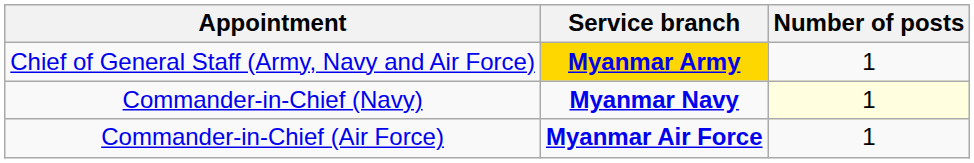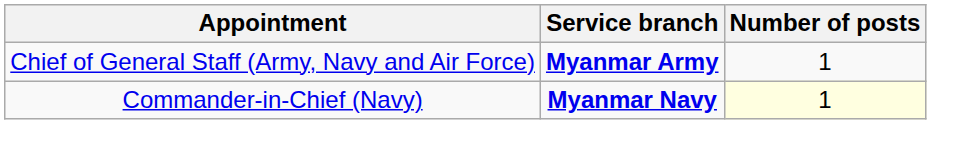(654, 61) gold background -> (632, 61) no background
- row: (273, 137)
